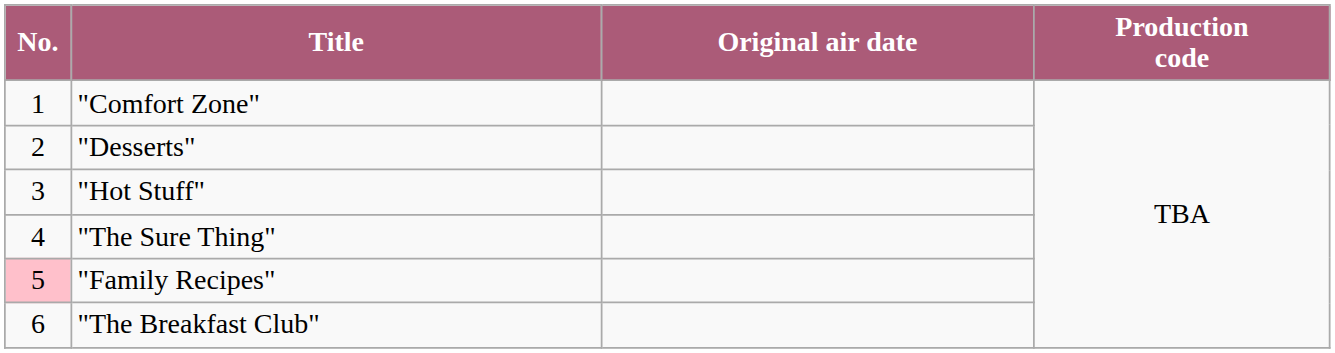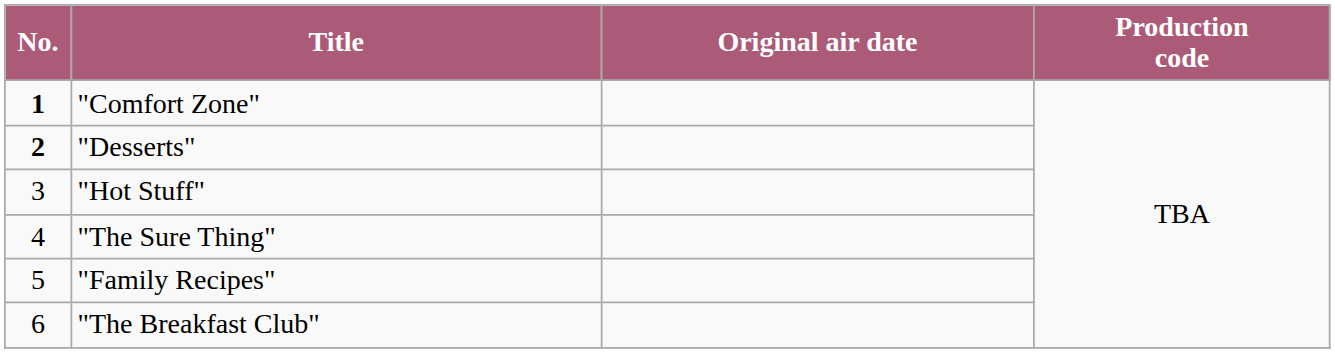(38, 102) normal -> (38, 102) bold
(38, 147) normal -> (38, 147) bold
(38, 280) pink background -> (38, 280) no background
